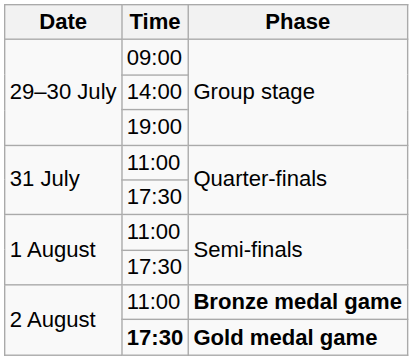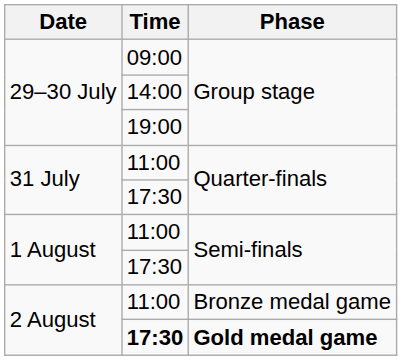(298, 302) bold -> (292, 302) normal
